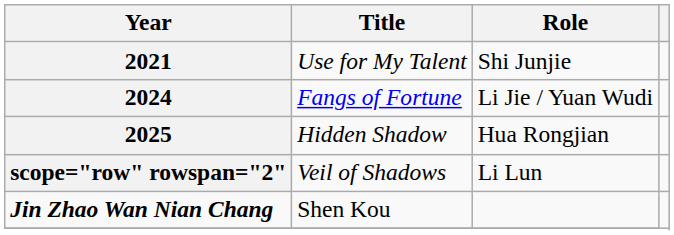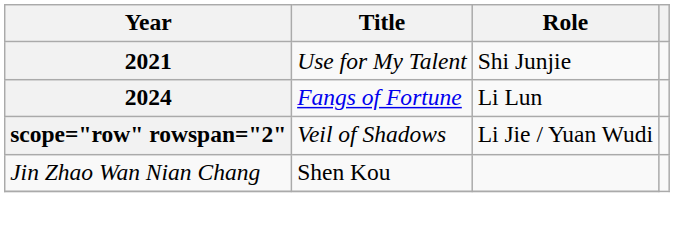(565, 97) Li Jie / Yuan Wudi -> (510, 97) Li Lun
- row: (372, 135)
(510, 172) Li Lun -> (565, 135) Li Jie / Yuan Wudi
(142, 209) bold -> (135, 172) normal
